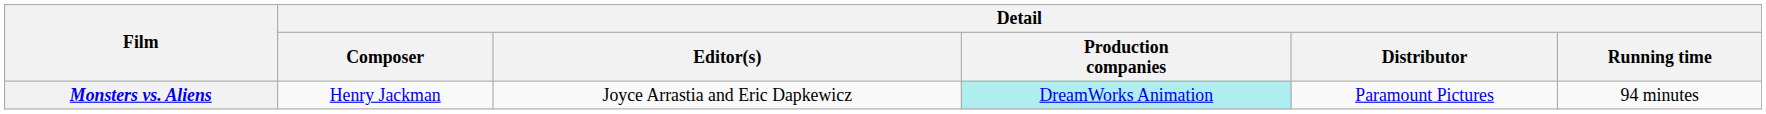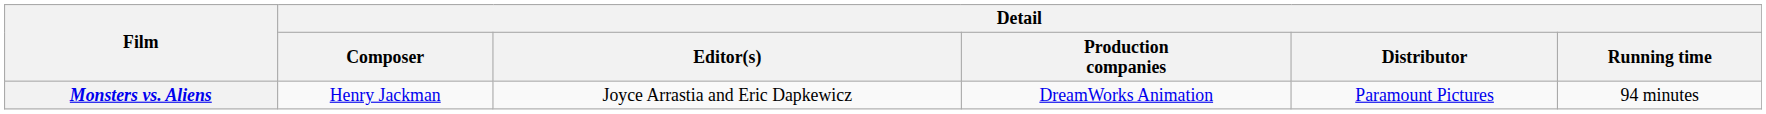(1126, 94) paleturquoise background -> (1126, 94) no background
